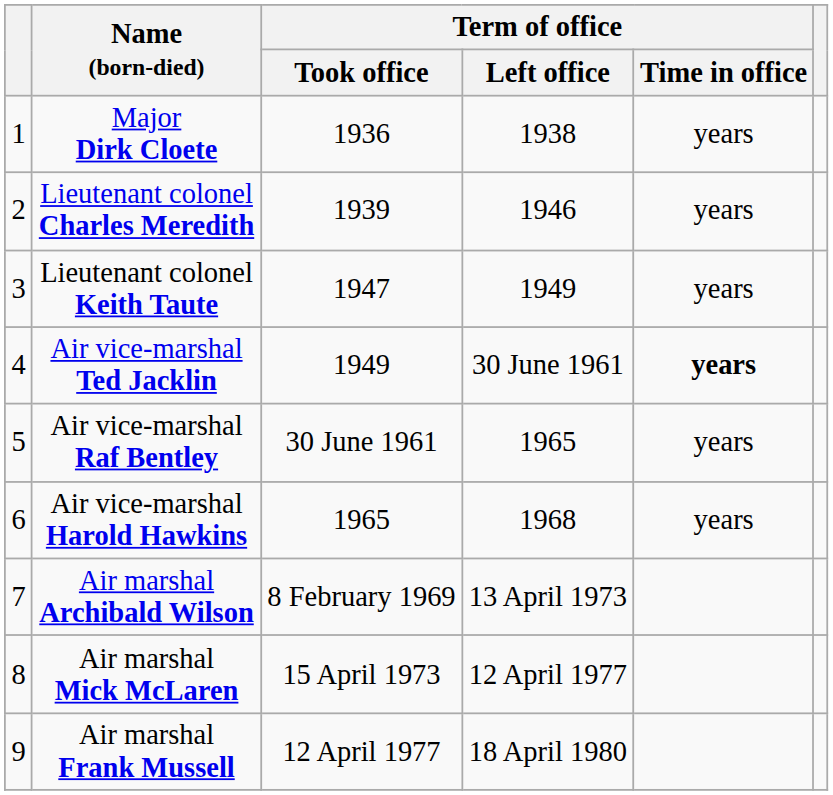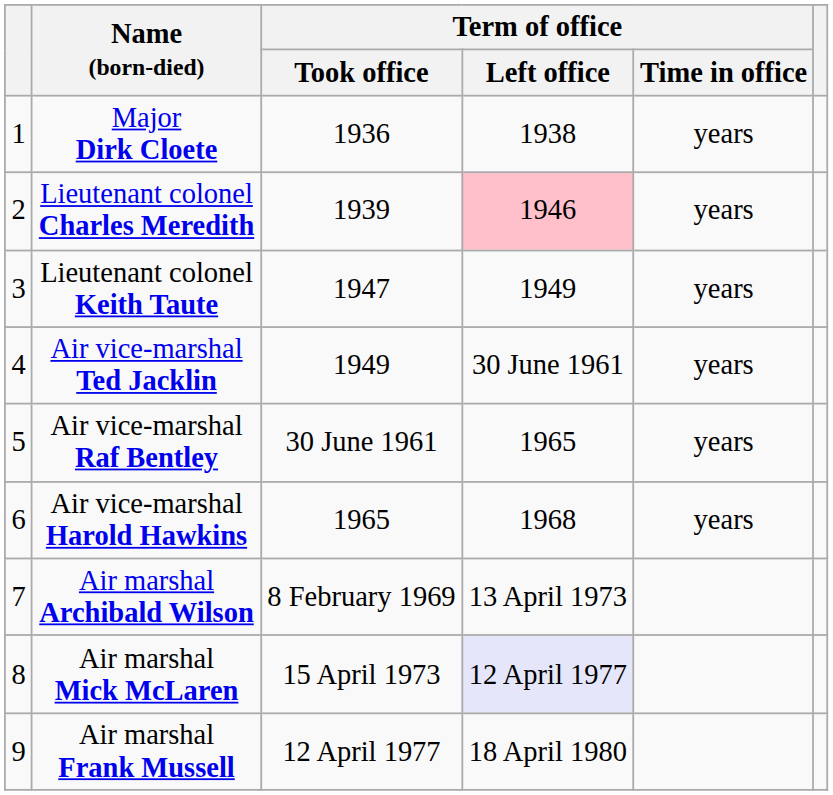(548, 210) no background -> (548, 210) pink background
(724, 365) bold -> (724, 365) normal
(548, 673) no background -> (548, 673) lavender background
